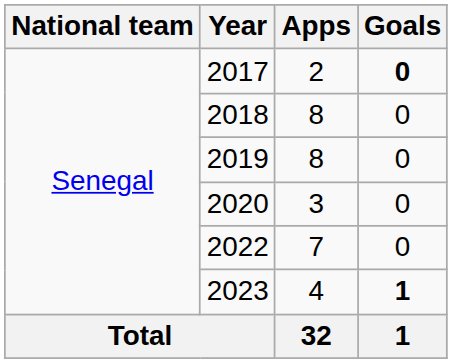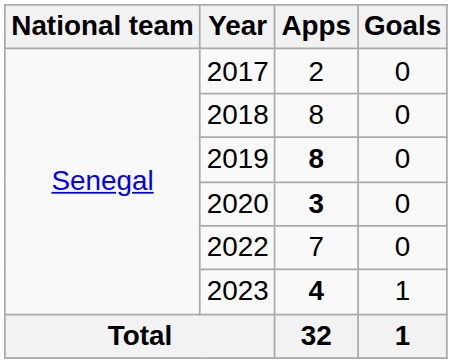(403, 70) bold -> (403, 70) normal
(316, 159) normal -> (316, 159) bold
(316, 203) normal -> (316, 203) bold
(316, 291) normal -> (316, 291) bold
(403, 291) bold -> (403, 291) normal
